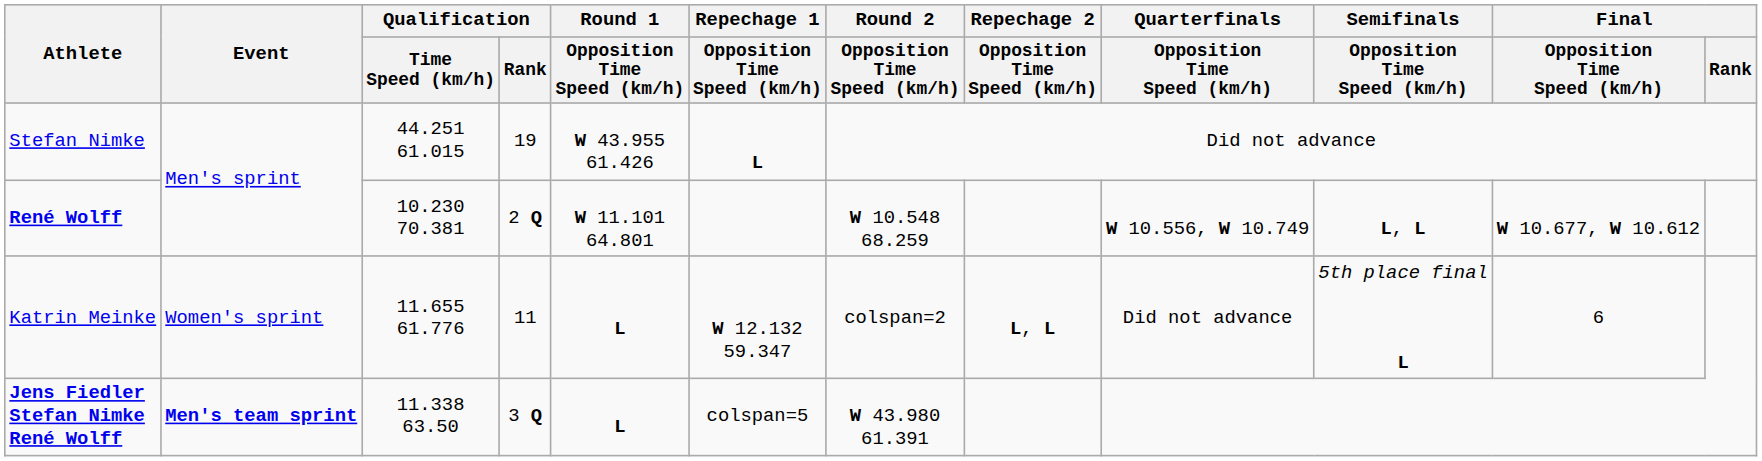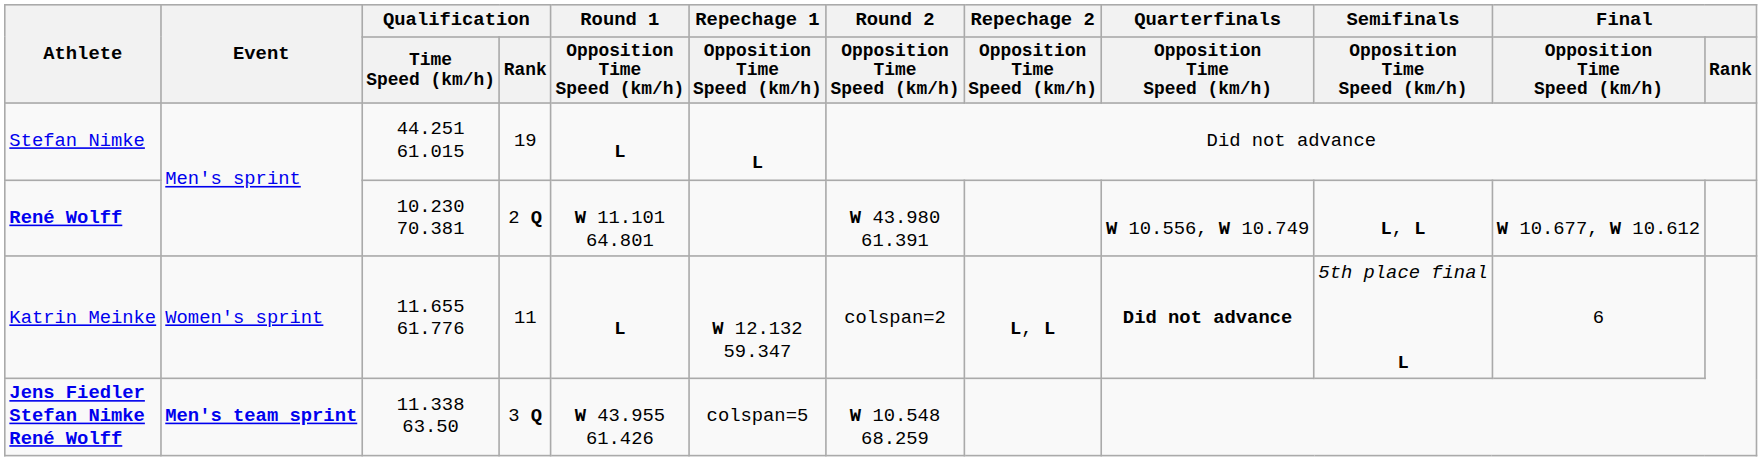(620, 152) W 43.955 61.426 -> (620, 152) L
(895, 229) W 10.548 68.259 -> (895, 229) W 43.980 61.391
(1208, 317) normal -> (1208, 317) bold
(620, 428) L -> (620, 428) W 43.955 61.426
(895, 428) W 43.980 61.391 -> (895, 428) W 10.548 68.259
